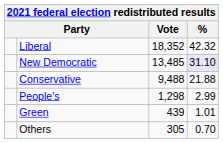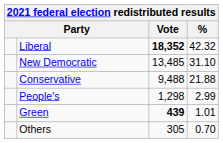(168, 46) normal -> (168, 46) bold
(202, 63) lavender background -> (202, 63) no background
(176, 113) normal -> (176, 113) bold
